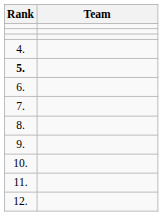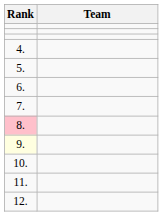(21, 68) bold -> (21, 68) normal
(21, 125) no background -> (21, 125) pink background
(21, 144) no background -> (21, 144) lightyellow background
